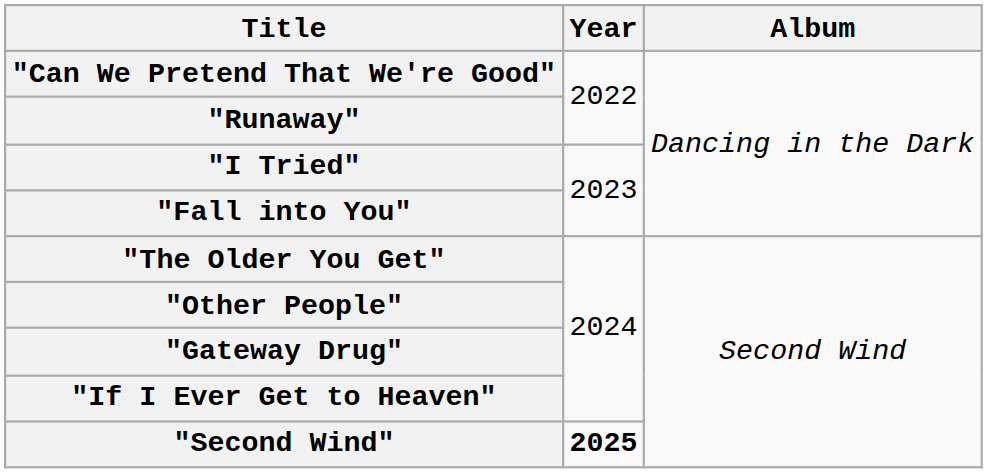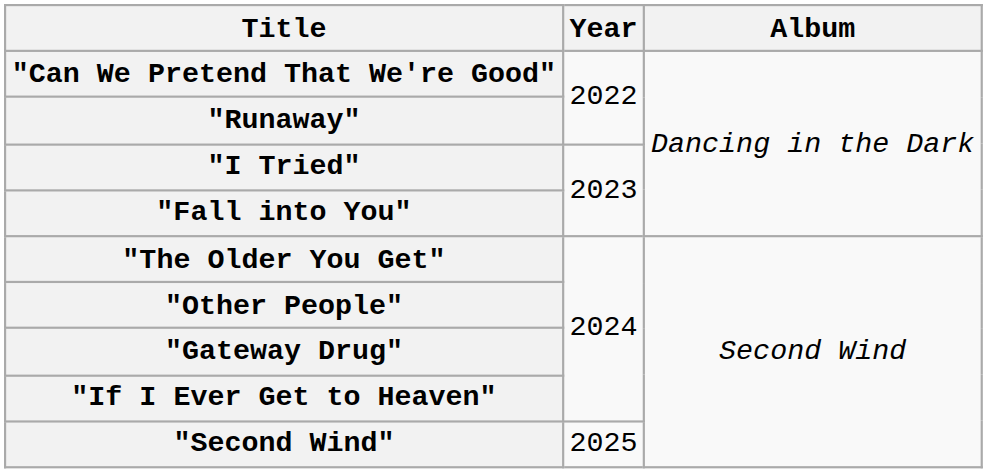(604, 444) bold -> (604, 444) normal
